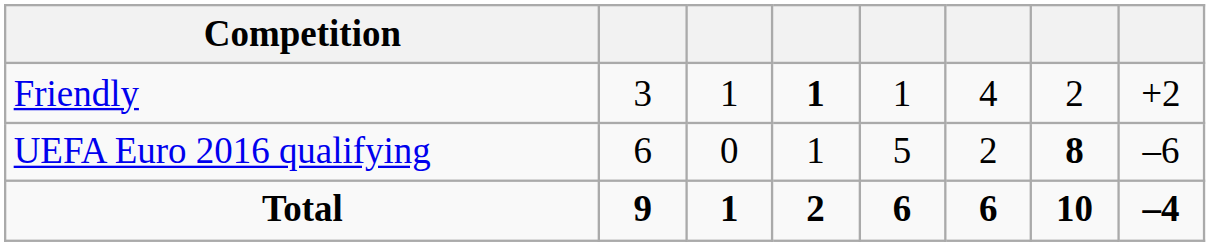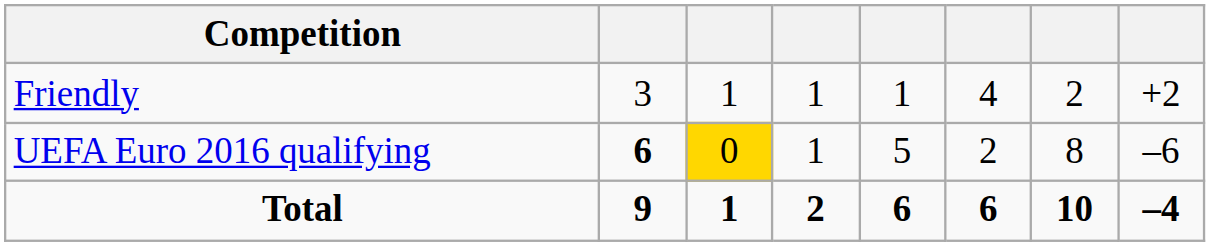(816, 92) bold -> (816, 92) normal
(643, 151) normal -> (643, 151) bold
(729, 151) no background -> (729, 151) gold background
(1075, 151) bold -> (1075, 151) normal
